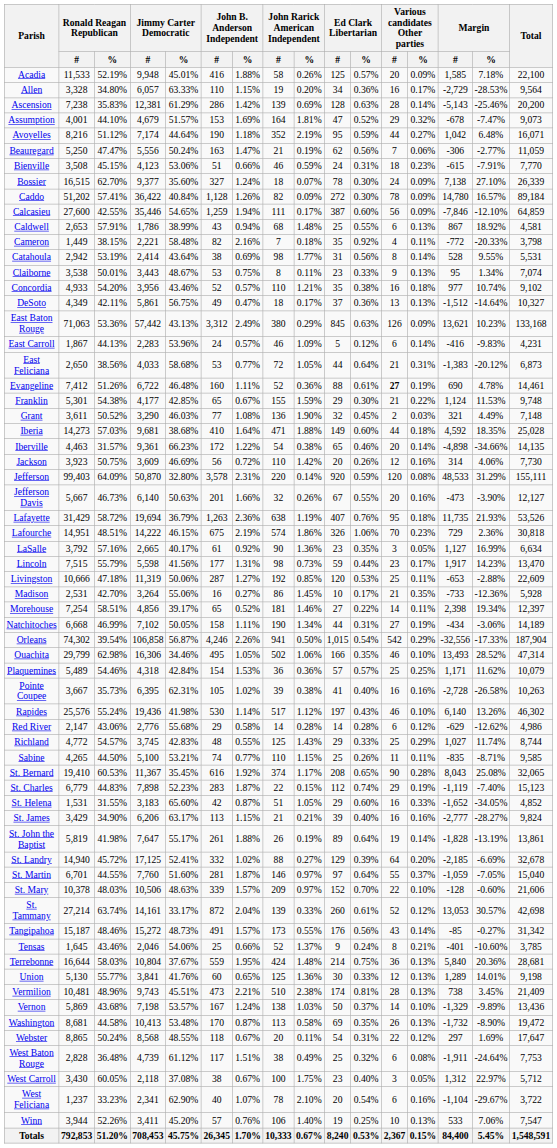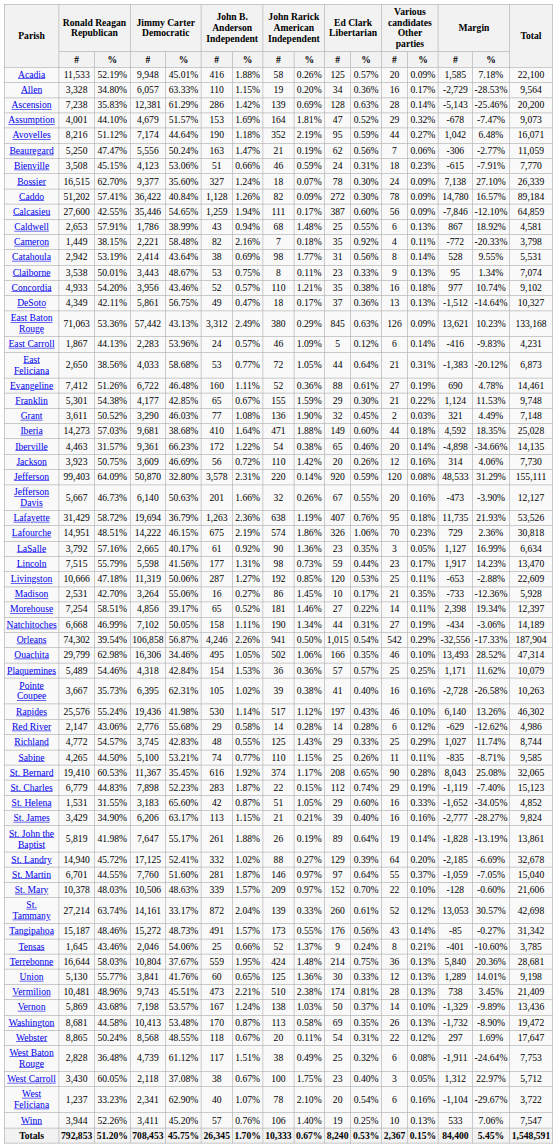(395, 385) bold -> (395, 385) normal
